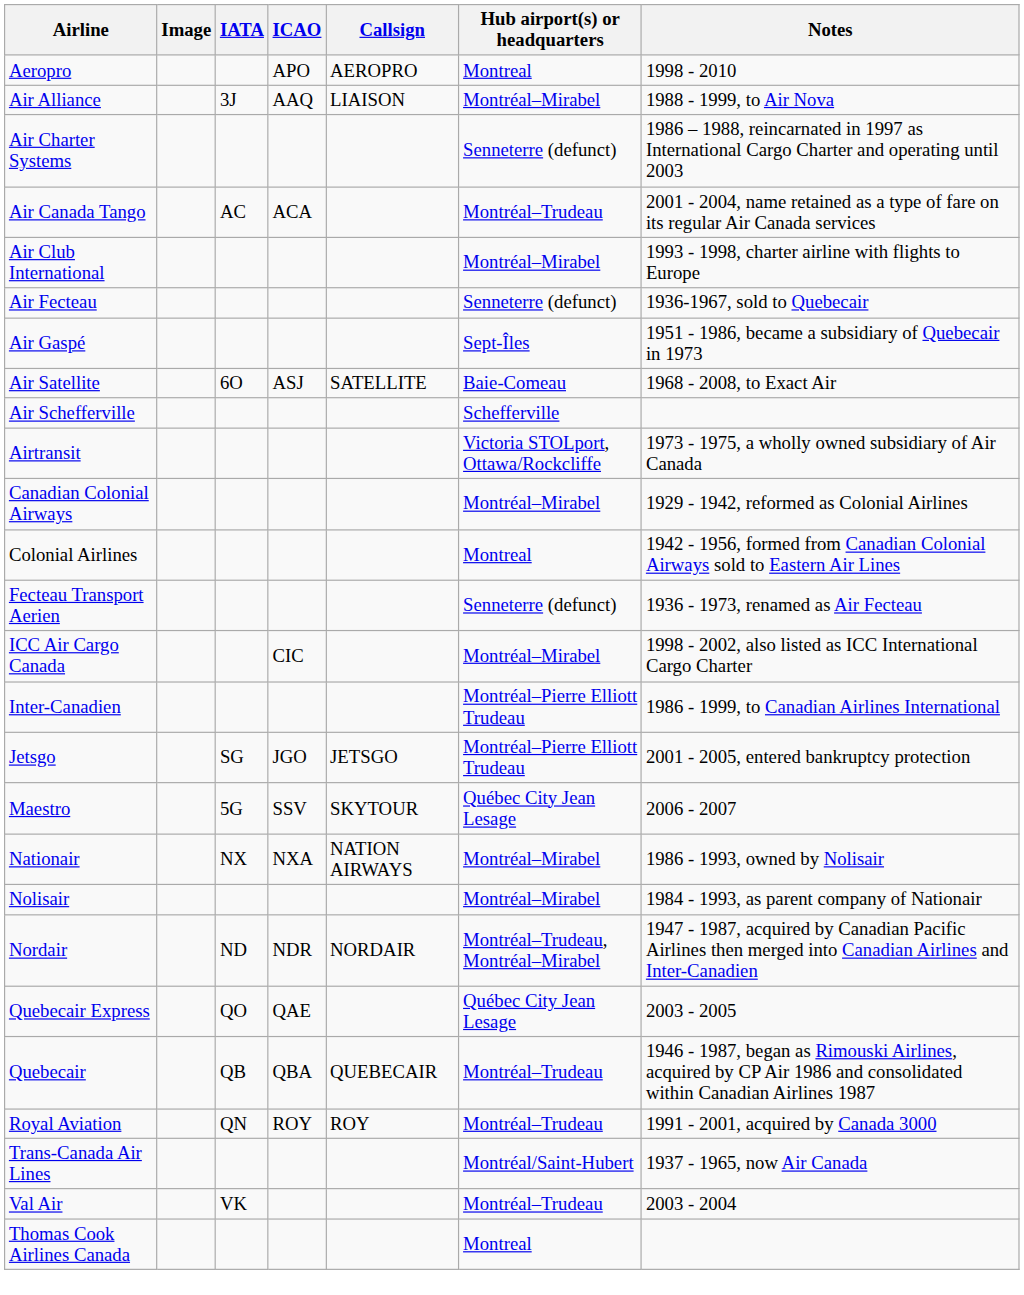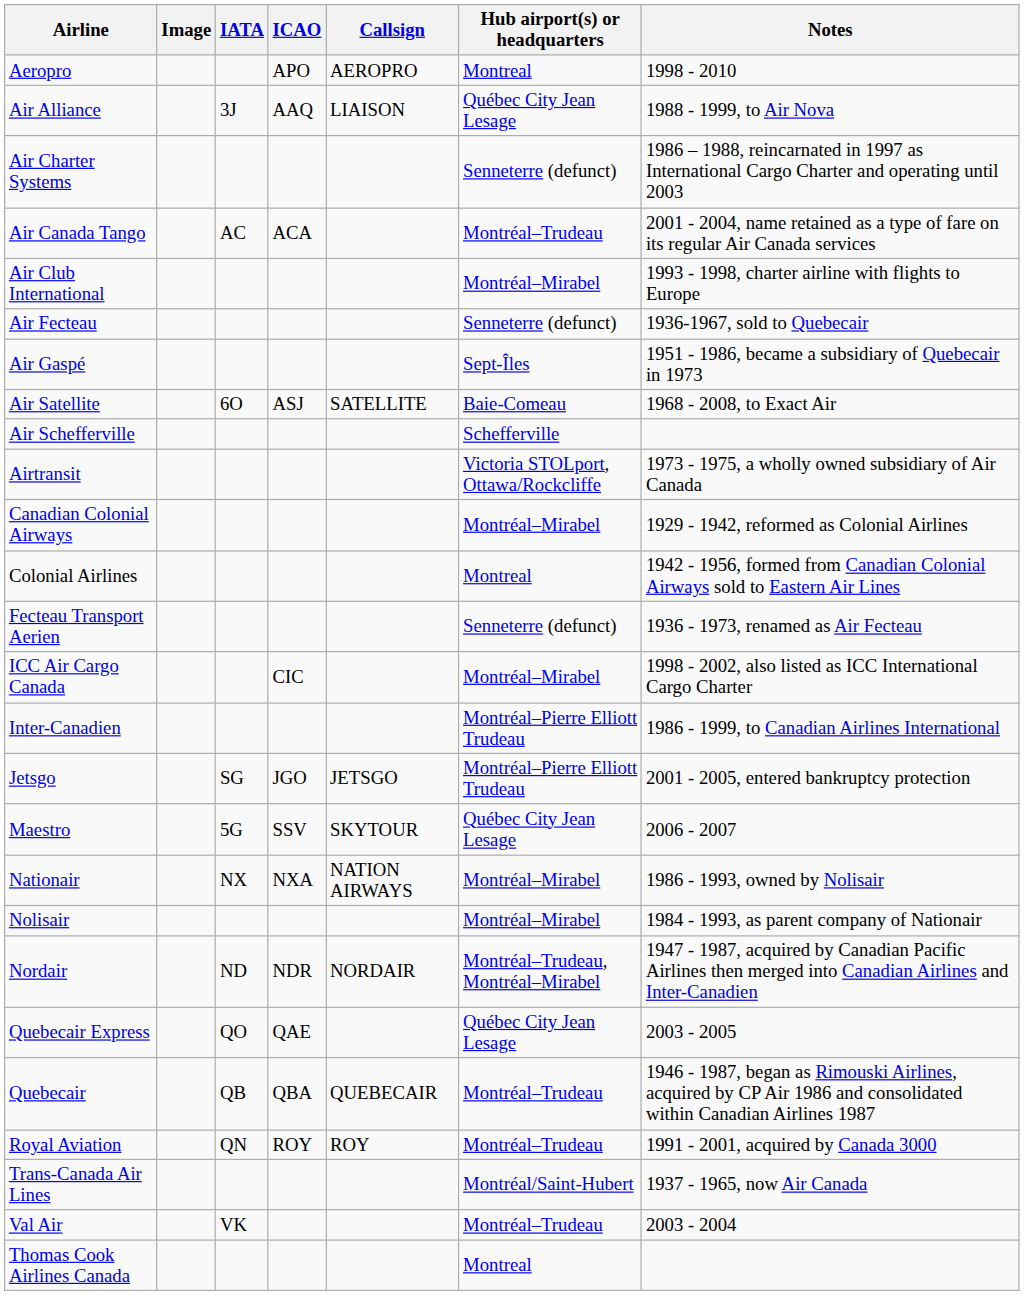(532, 99) Montréal–Mirabel -> (529, 110) Québec City Jean Lesage
